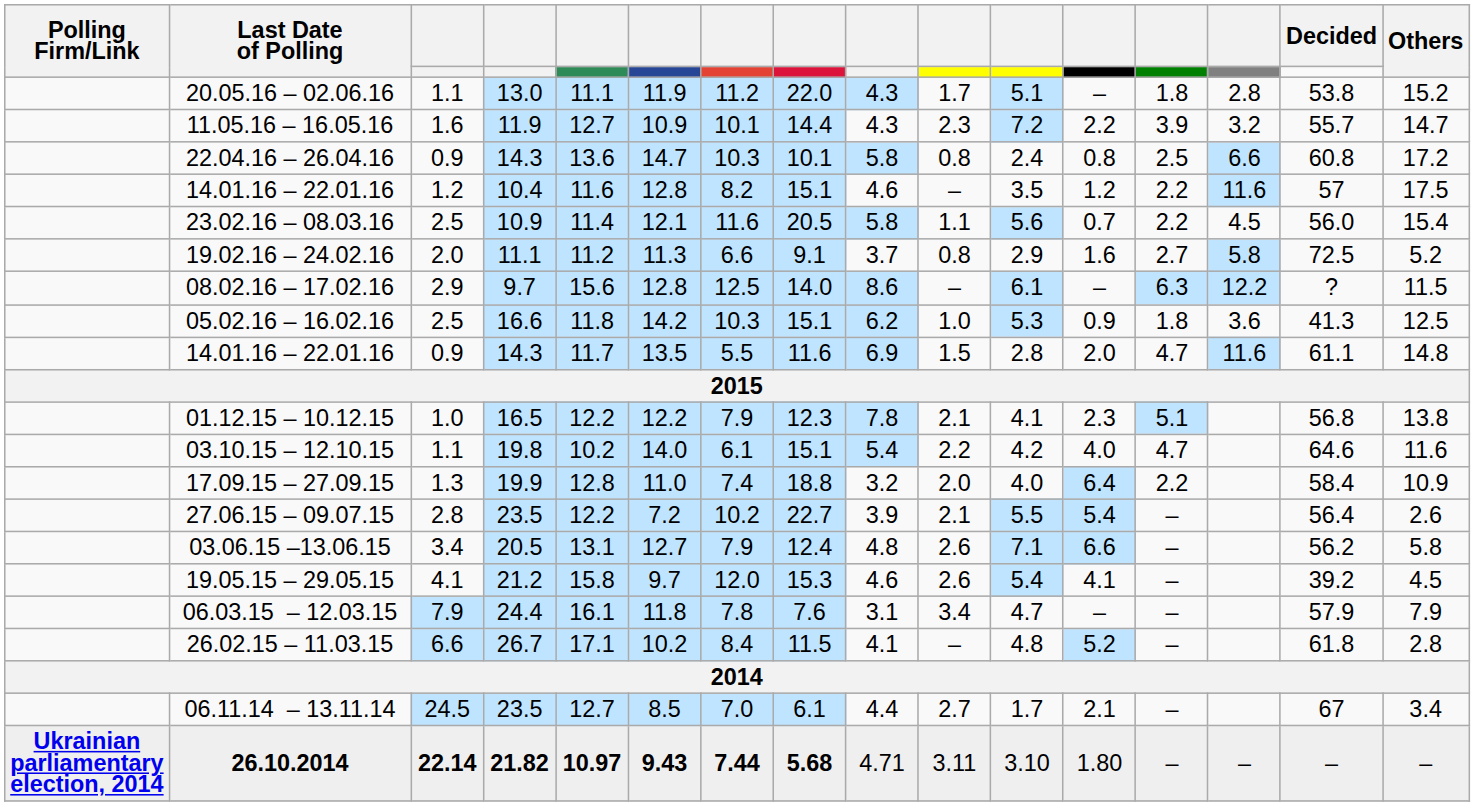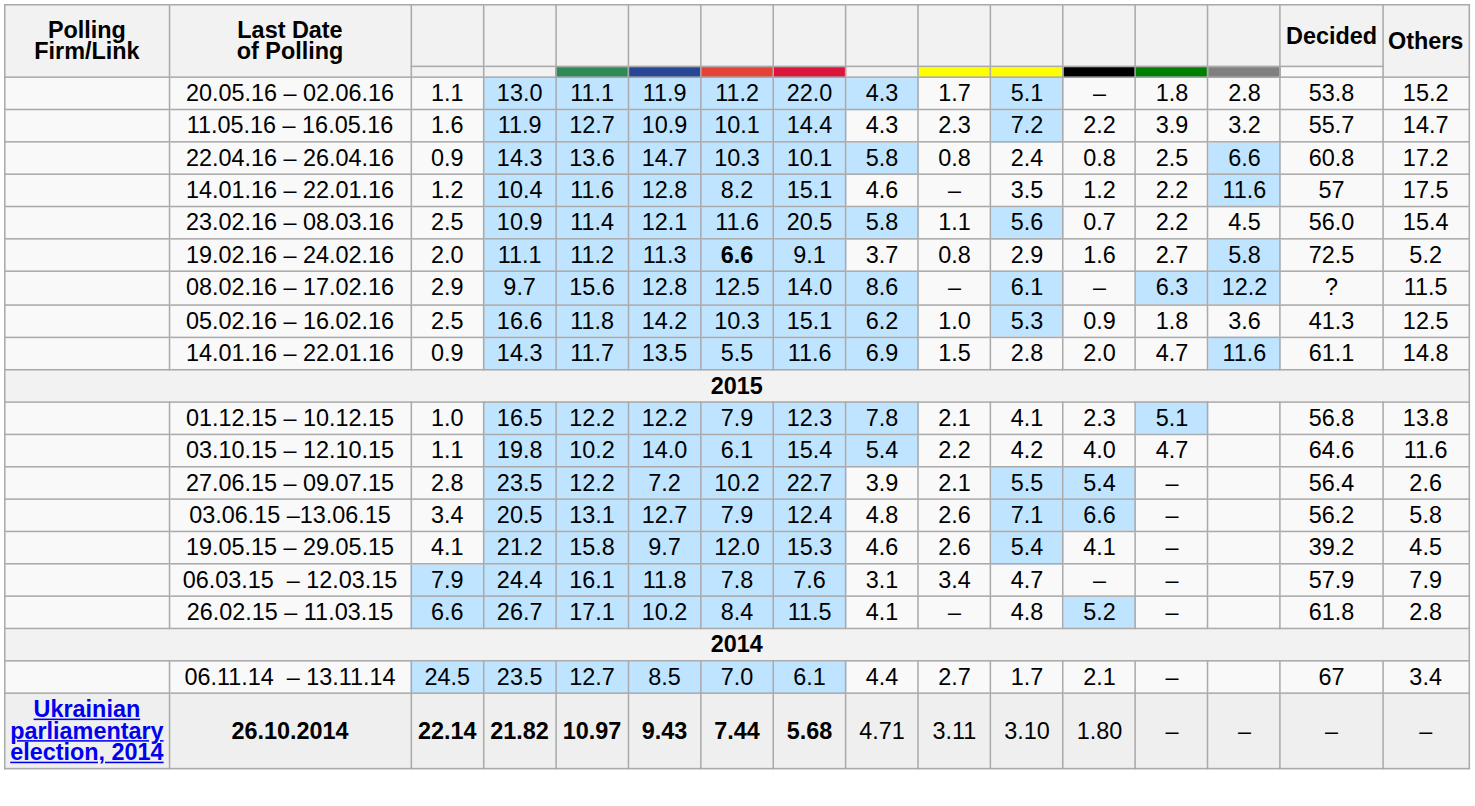(737, 255) normal -> (737, 255) bold
(810, 450) 15.1 -> (810, 450) 15.4
- row: (290, 482)
